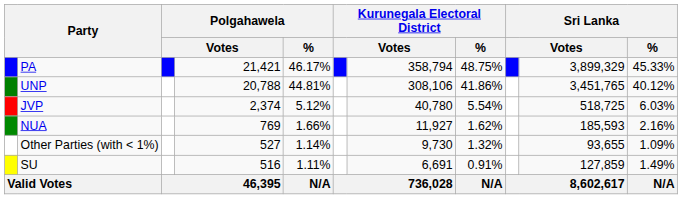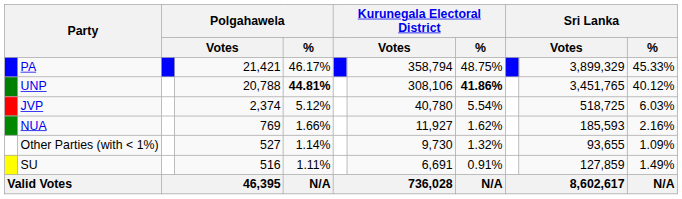(310, 86) normal -> (310, 86) bold
(482, 86) normal -> (482, 86) bold
